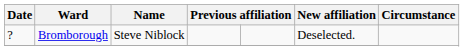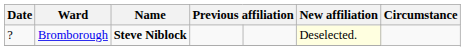(149, 35) normal -> (150, 35) bold
(326, 35) no background -> (328, 35) lightyellow background
